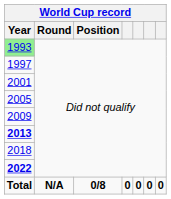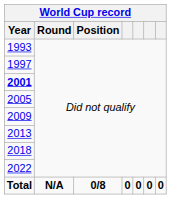(19, 47) lightgreen background -> (19, 47) no background
(19, 82) normal -> (19, 82) bold
(19, 133) bold -> (19, 133) normal
(19, 168) bold -> (19, 168) normal
